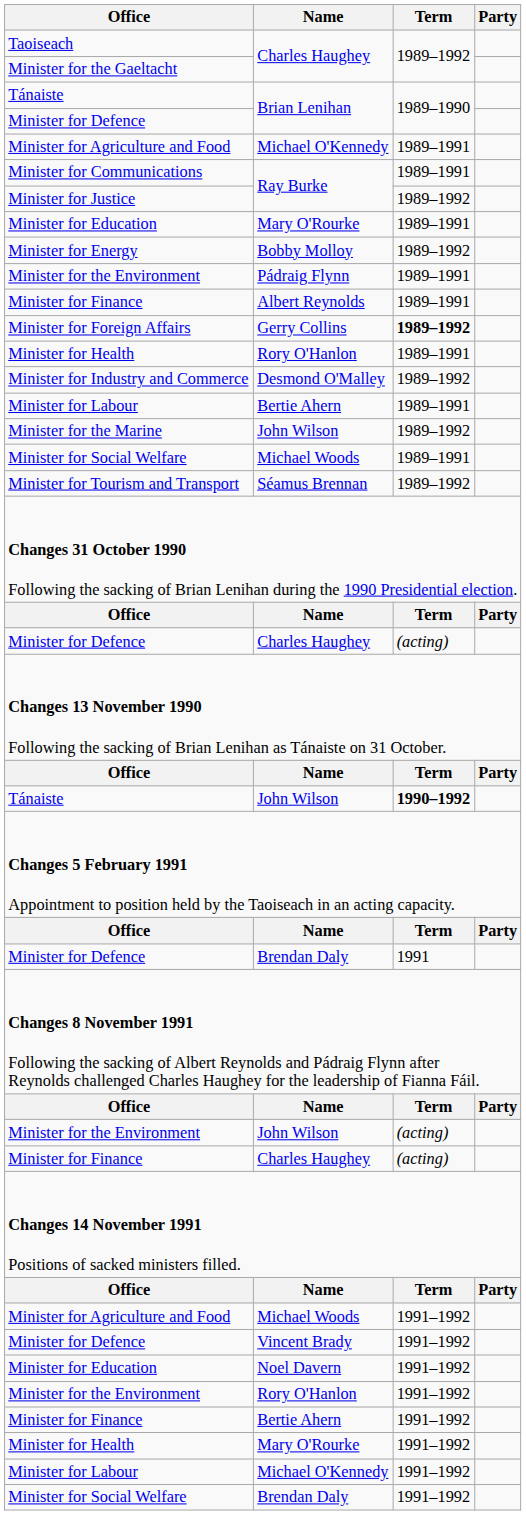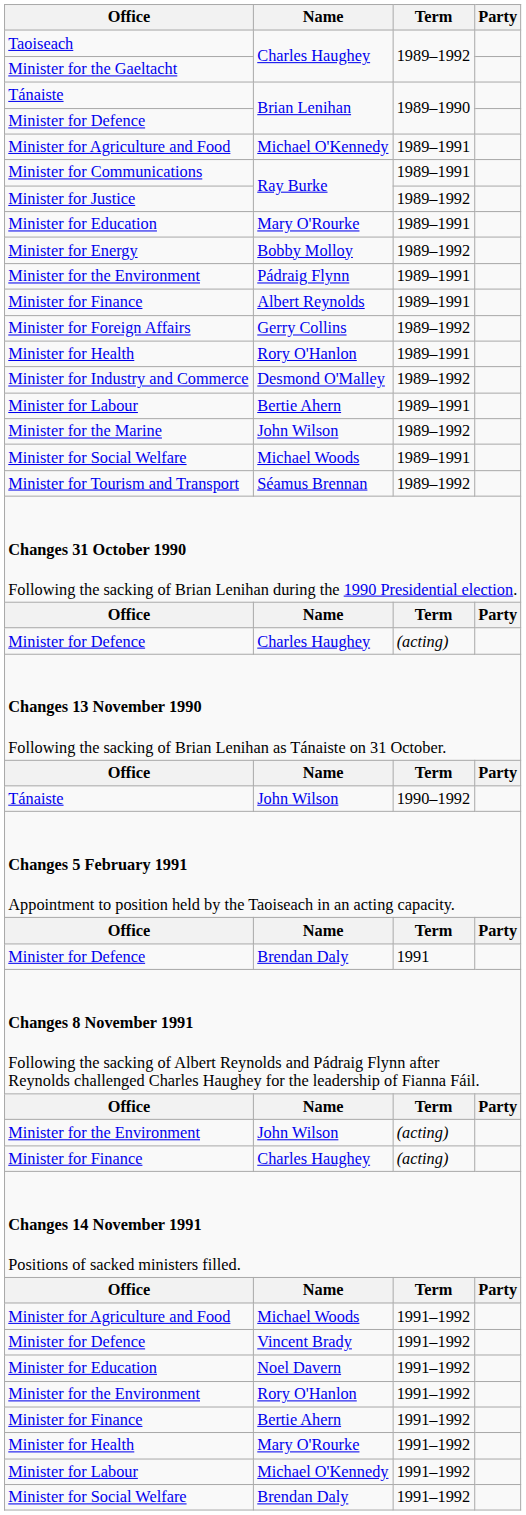(433, 328) bold -> (433, 328) normal
(433, 798) bold -> (433, 798) normal
